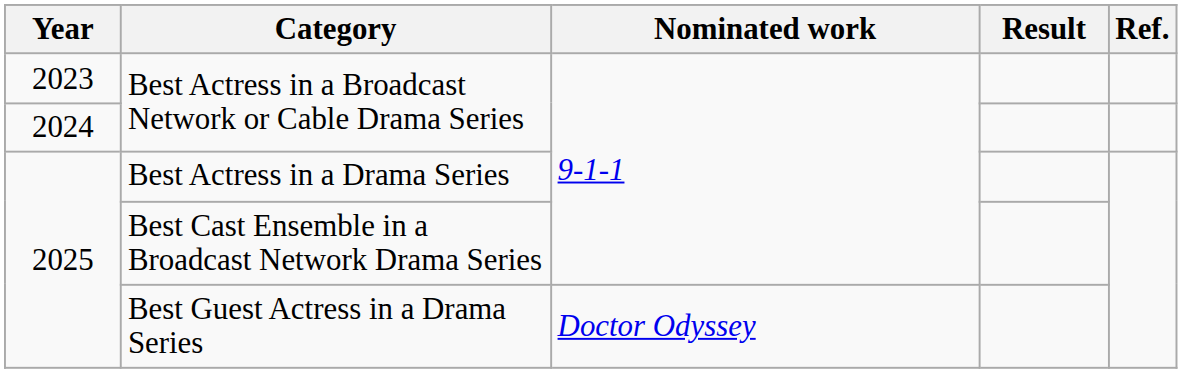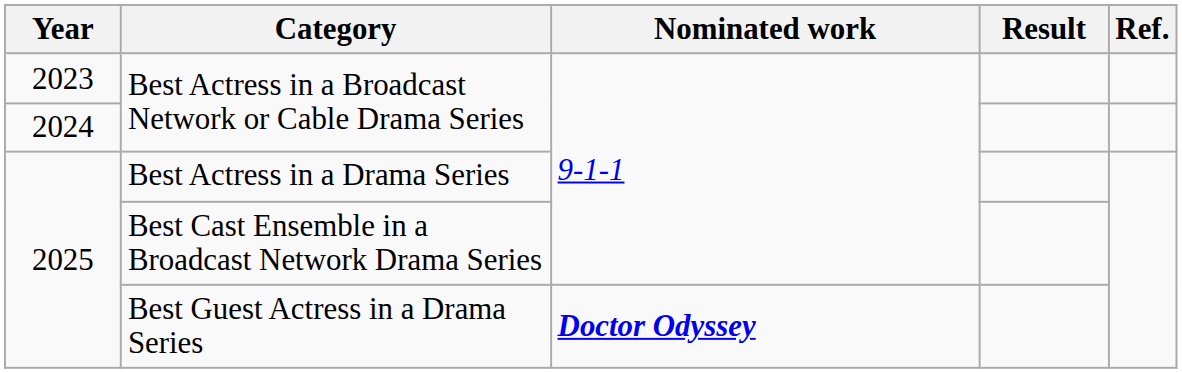(657, 325) normal -> (657, 325) bold
